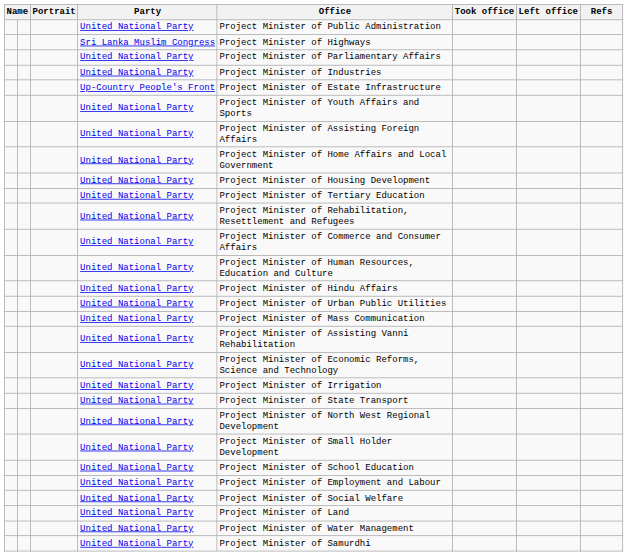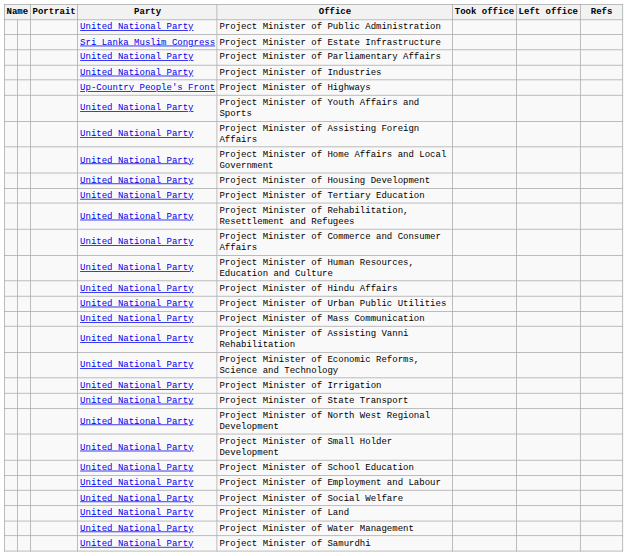(295, 42) Project Minister of Highways -> (330, 42) Project Minister of Estate Infrastructure
(330, 87) Project Minister of Estate Infrastructure -> (295, 87) Project Minister of Highways
